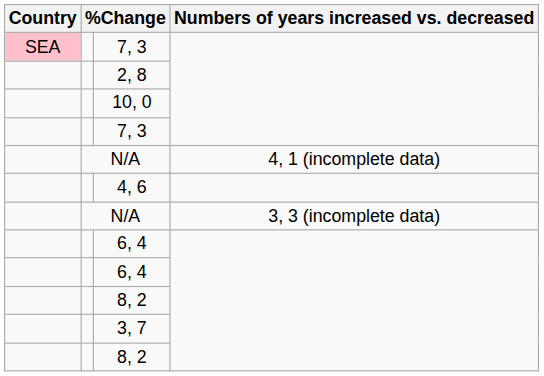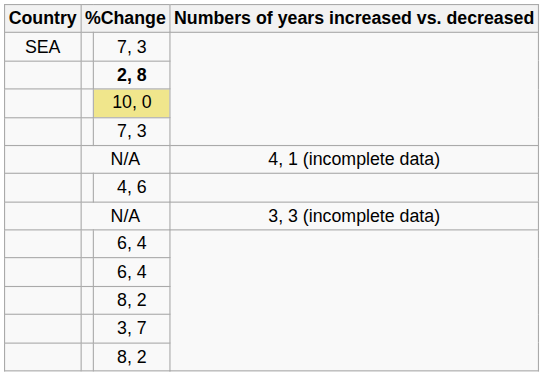(43, 46) pink background -> (43, 46) no background
(132, 74) normal -> (132, 74) bold
(132, 103) no background -> (132, 103) khaki background
